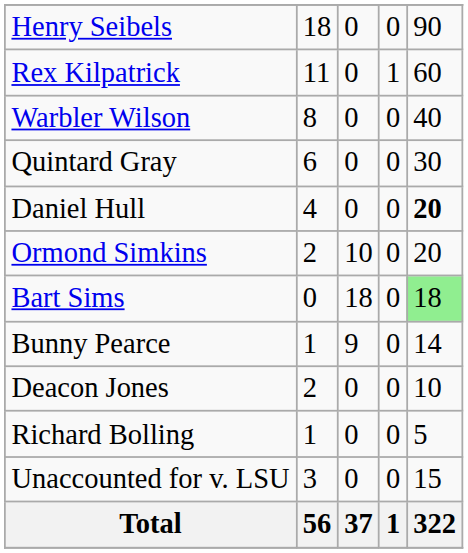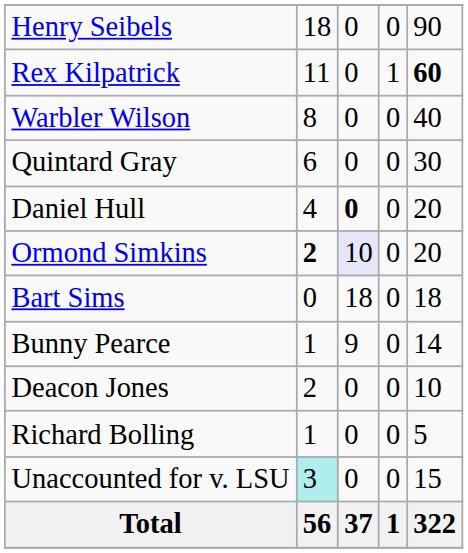(428, 72) normal -> (428, 72) bold
(351, 207) normal -> (351, 207) bold
(428, 207) bold -> (428, 207) normal
(310, 252) normal -> (310, 252) bold
(359, 252) no background -> (359, 252) lavender background
(428, 298) lightgreen background -> (428, 298) no background
(310, 478) no background -> (310, 478) paleturquoise background
